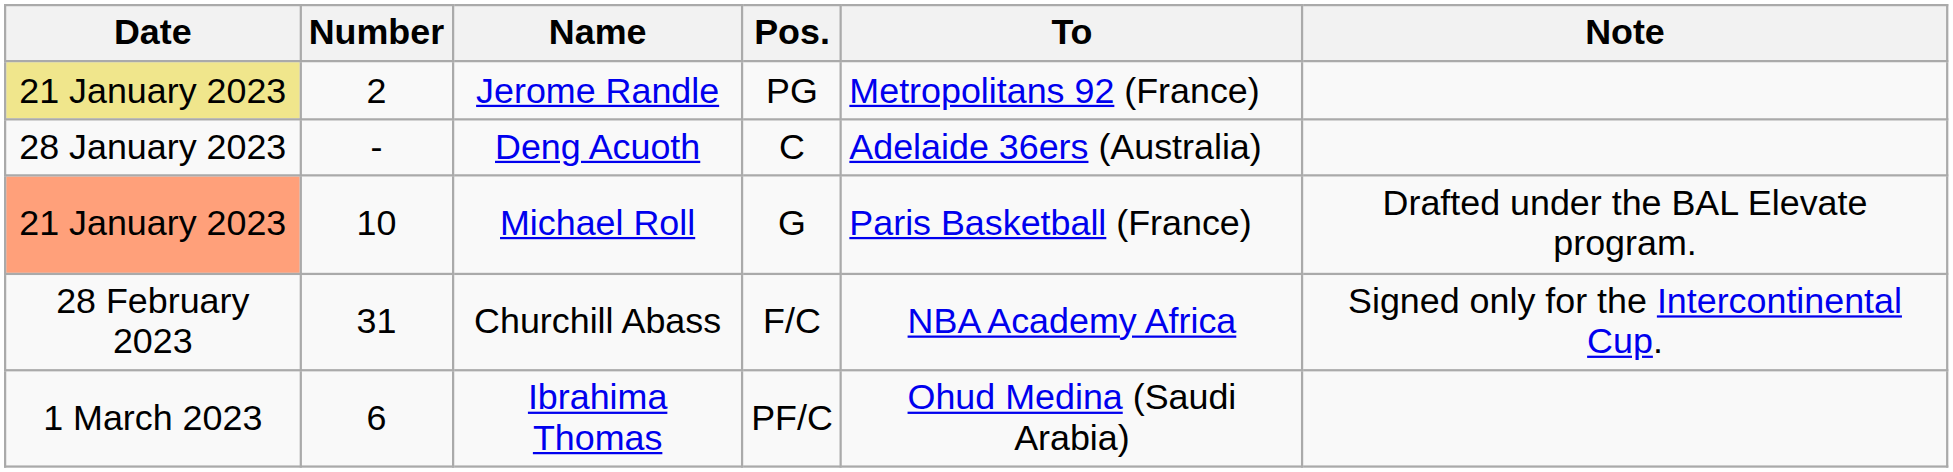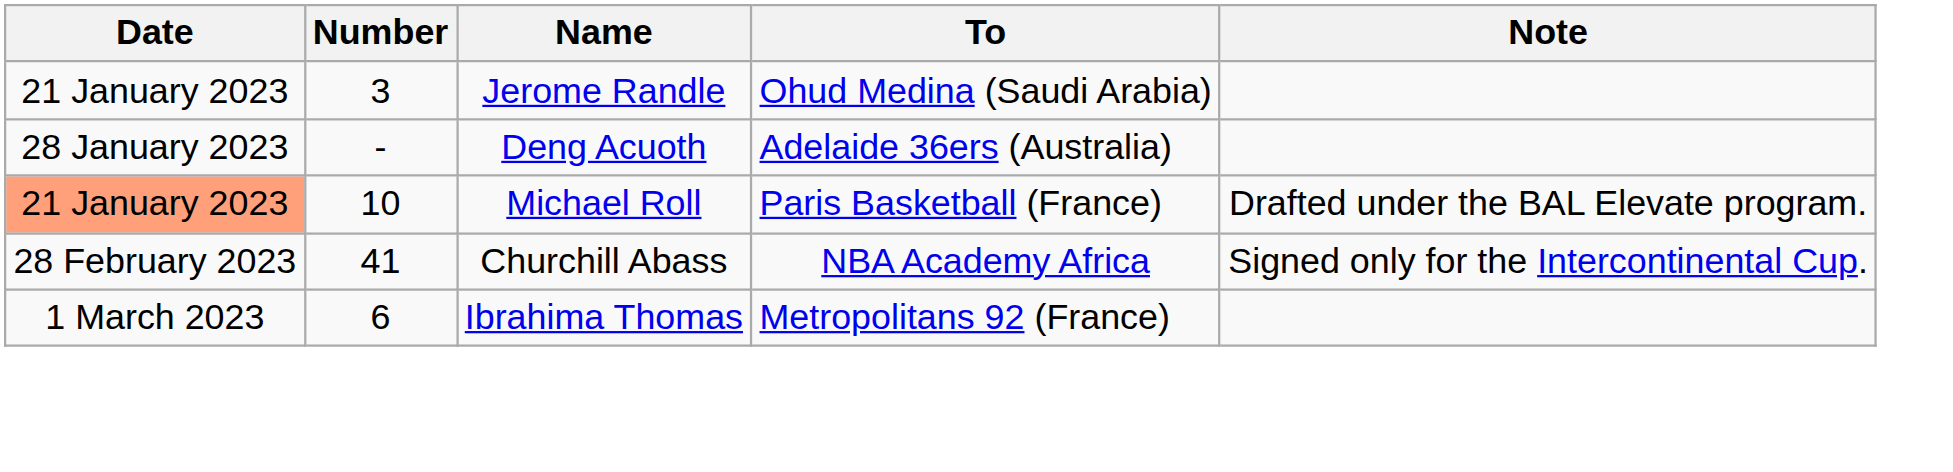- column: (792, 32)
(153, 89) khaki background -> (155, 89) no background
(376, 89) 2 -> (381, 89) 3
(1055, 89) Metropolitans 92 (France) -> (986, 89) Ohud Medina (Saudi Arabia)
(376, 320) 31 -> (381, 260) 41
(1072, 417) Ohud Medina (Saudi Arabia) -> (965, 317) Metropolitans 92 (France)
